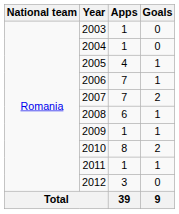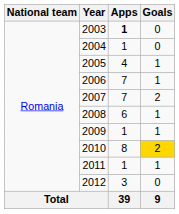(124, 30) normal -> (124, 30) bold
(157, 149) no background -> (157, 149) gold background
